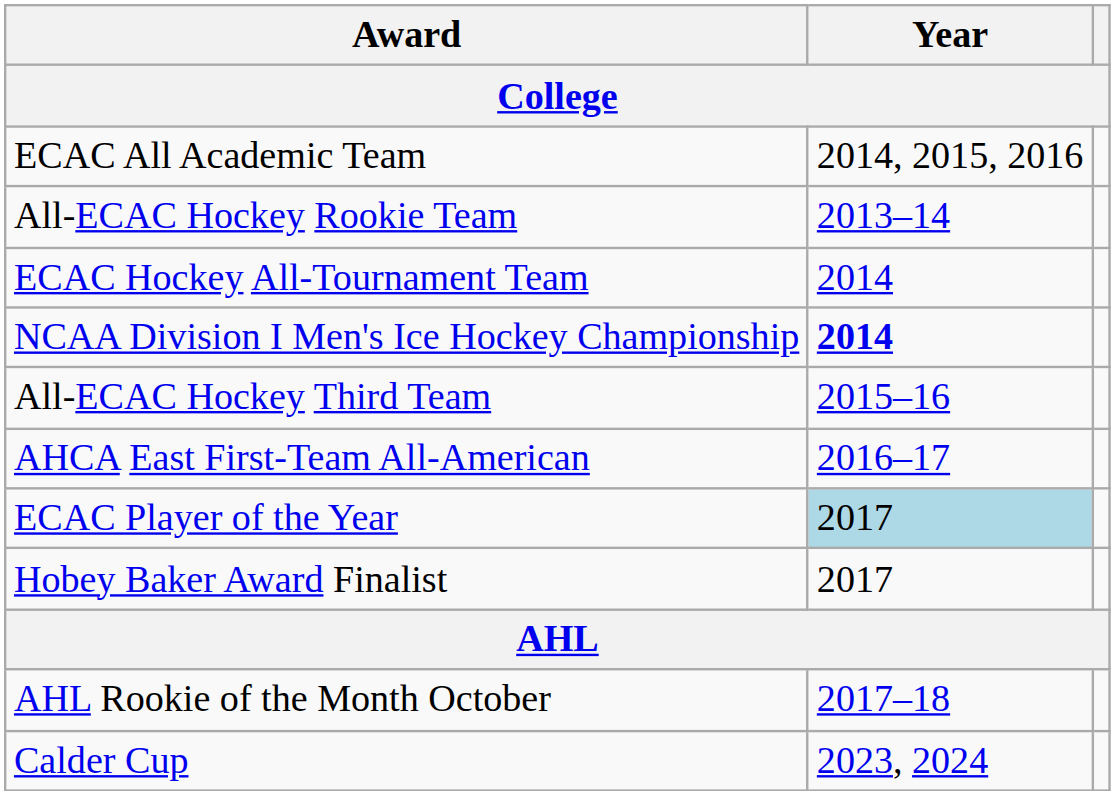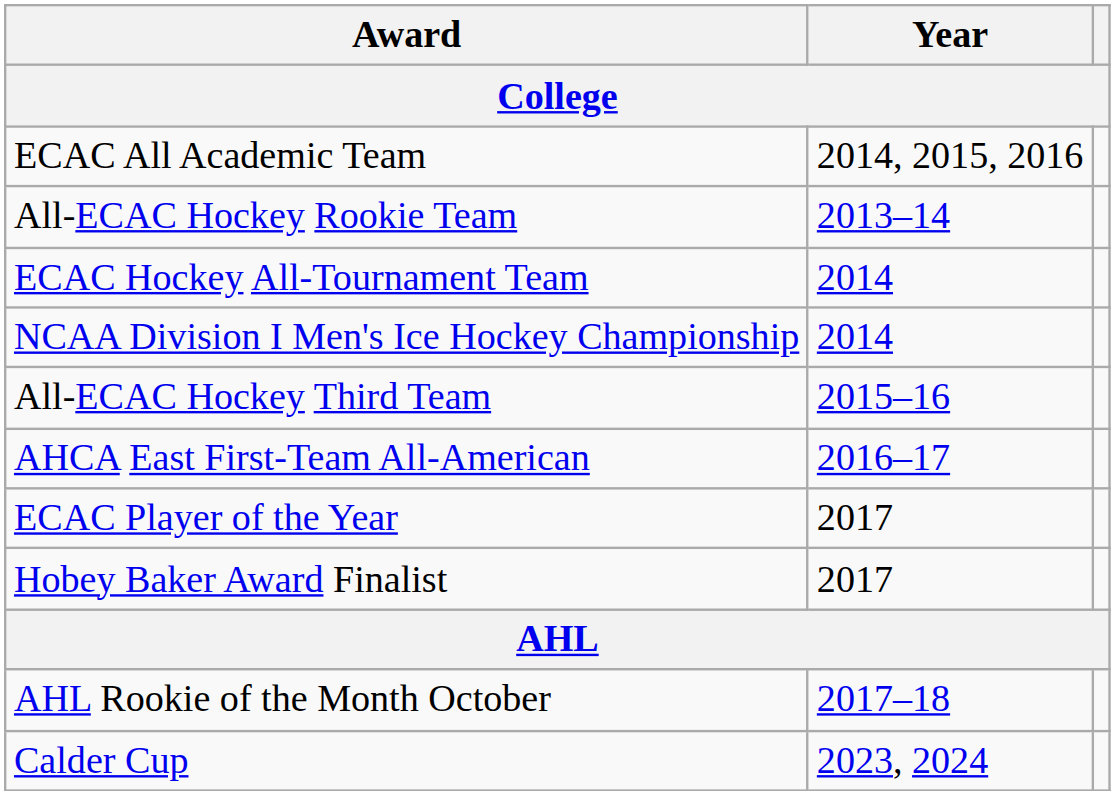(855, 336) bold -> (855, 336) normal
(855, 517) lightblue background -> (855, 517) no background
